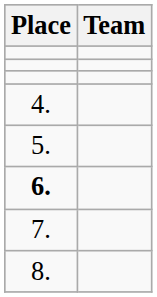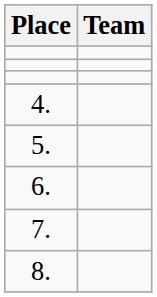(41, 187) bold -> (41, 187) normal
